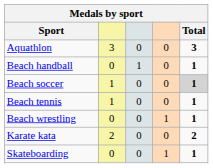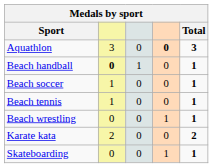(166, 48) normal -> (166, 48) bold
(112, 66) normal -> (112, 66) bold
(194, 83) lightgrey background -> (194, 83) no background
